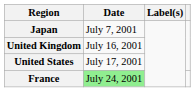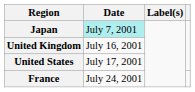(111, 29) no background -> (111, 29) paleturquoise background
(114, 78) lightgreen background -> (114, 78) no background
